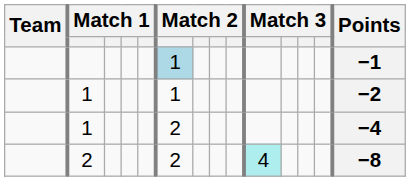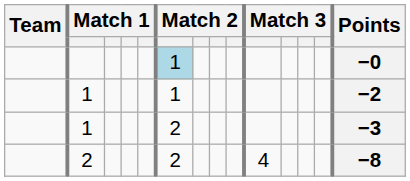(369, 62) −1 -> (369, 62) −0
(369, 127) −4 -> (369, 127) −3
(263, 160) paleturquoise background -> (263, 160) no background
